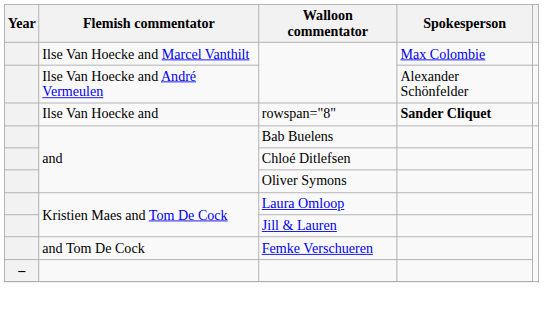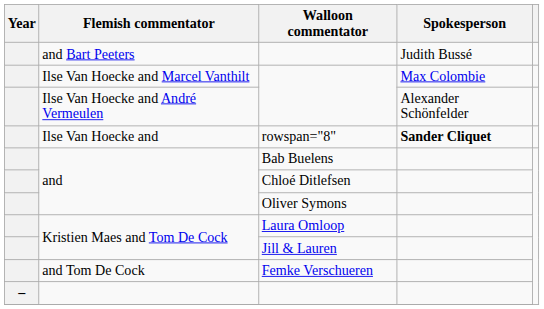+ row: (88, 53)
